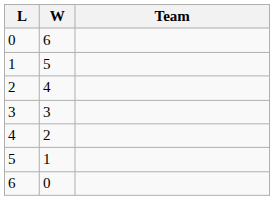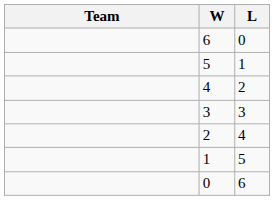columns swapped: (172, 16) <-> (22, 16)
